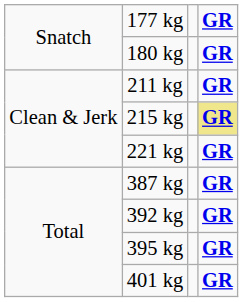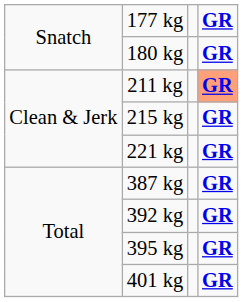(217, 85) no background -> (217, 85) lightsalmon background
(217, 118) khaki background -> (217, 118) no background
